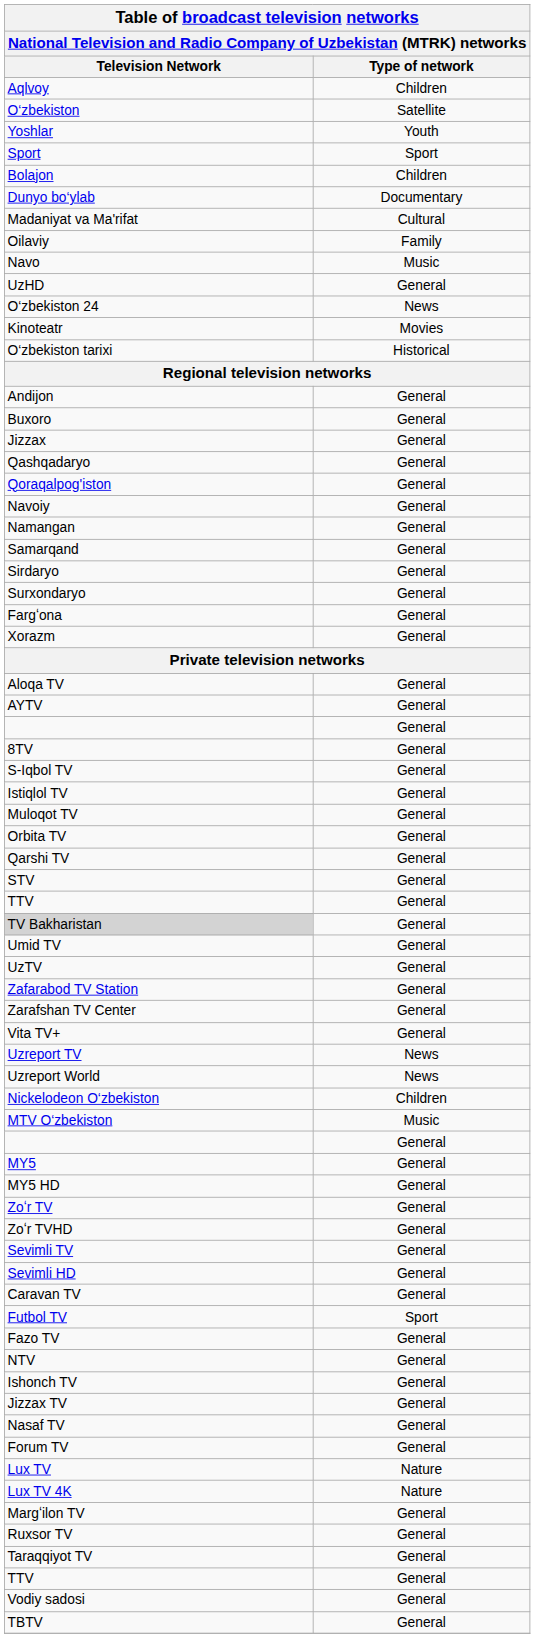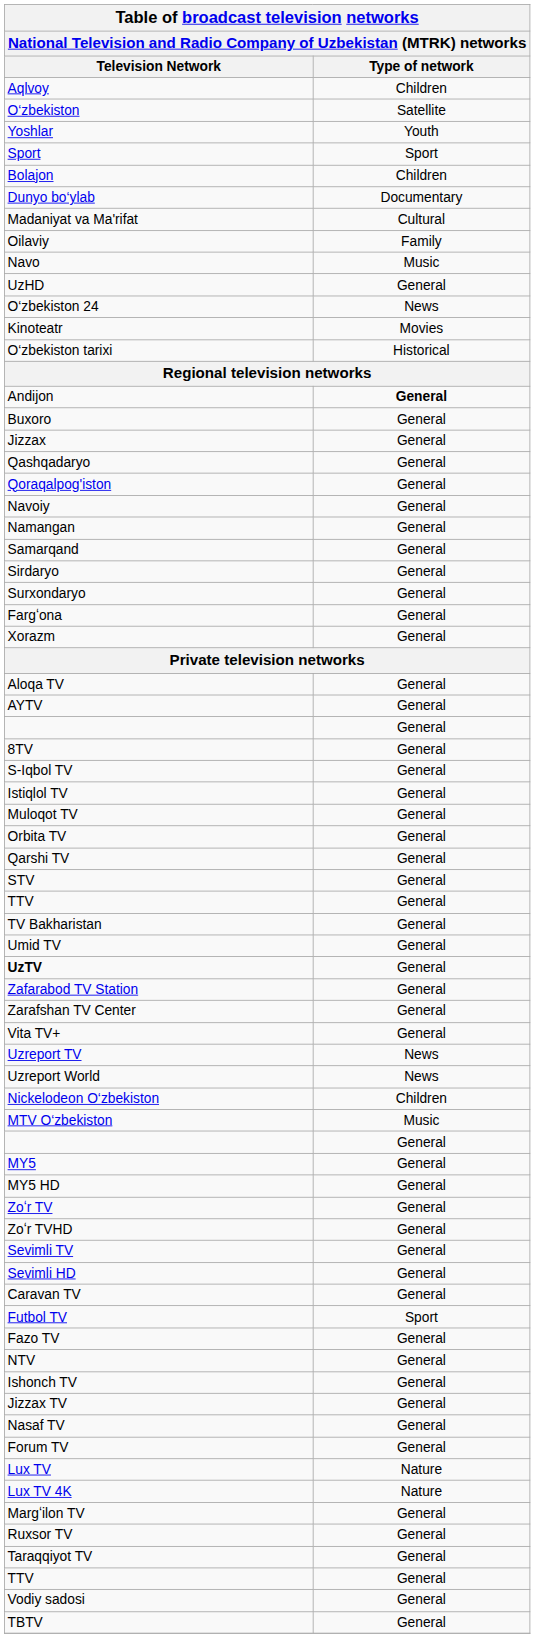(421, 397) normal -> (421, 397) bold
(55, 924) lightgrey background -> (55, 924) no background
(25, 967) normal -> (25, 967) bold
